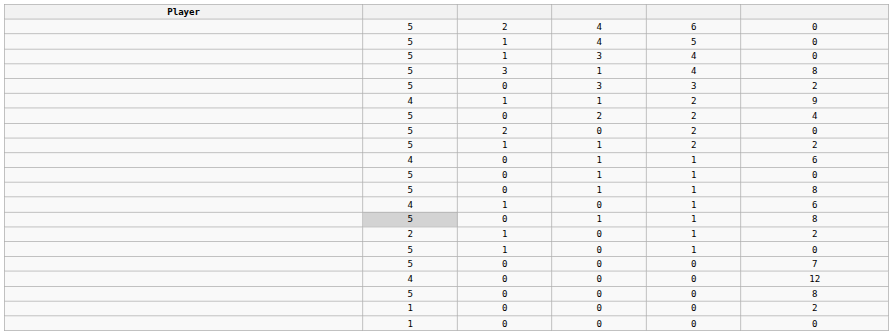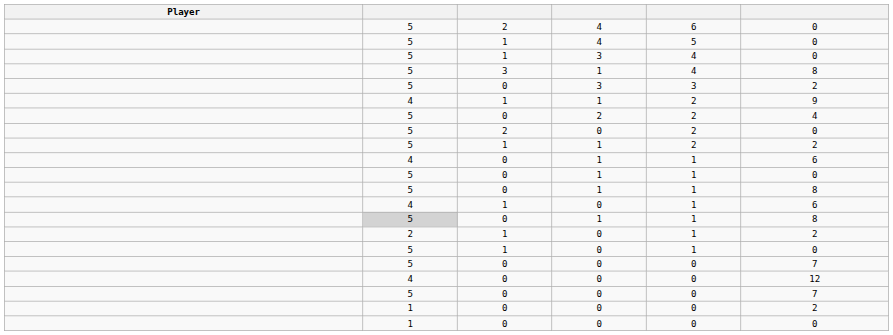(815, 294) 8 -> (815, 294) 7
